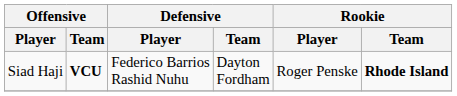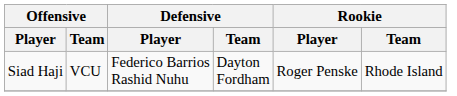(86, 71) bold -> (85, 71) normal
(407, 71) bold -> (404, 71) normal
